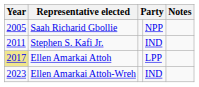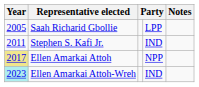(154, 27) NPP -> (153, 27) LPP
(153, 58) LPP -> (154, 58) NPP
(16, 74) no background -> (16, 74) paleturquoise background
